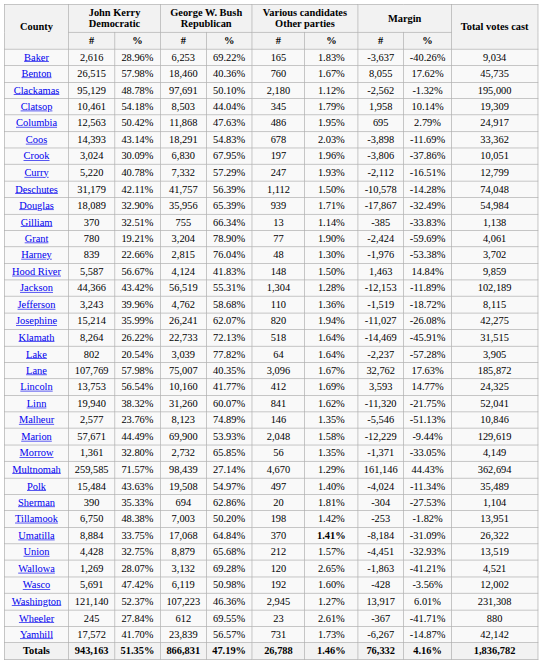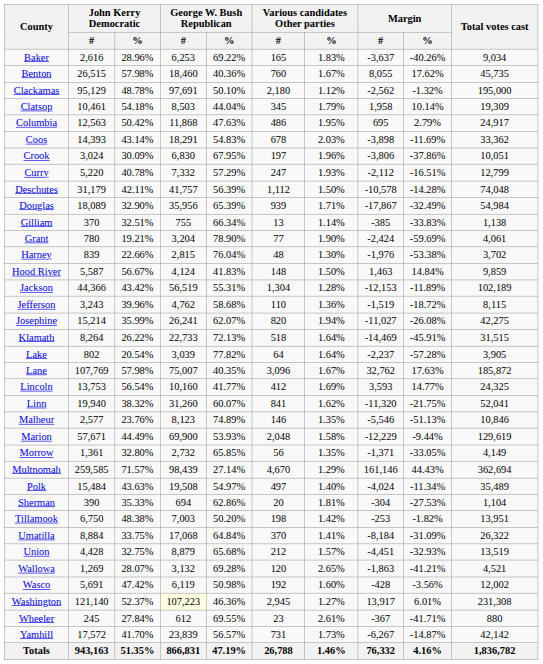(331, 535) bold -> (331, 535) normal
(183, 601) no background -> (183, 601) lightyellow background
